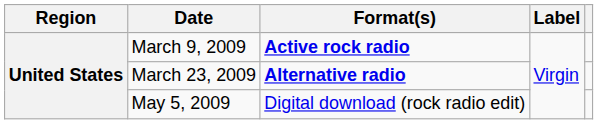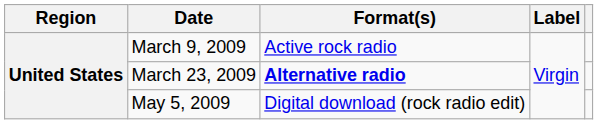(337, 47) bold -> (330, 47) normal
